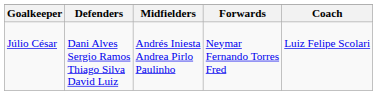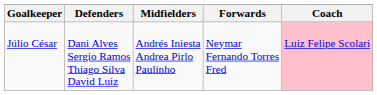(327, 43) no background -> (327, 43) pink background
